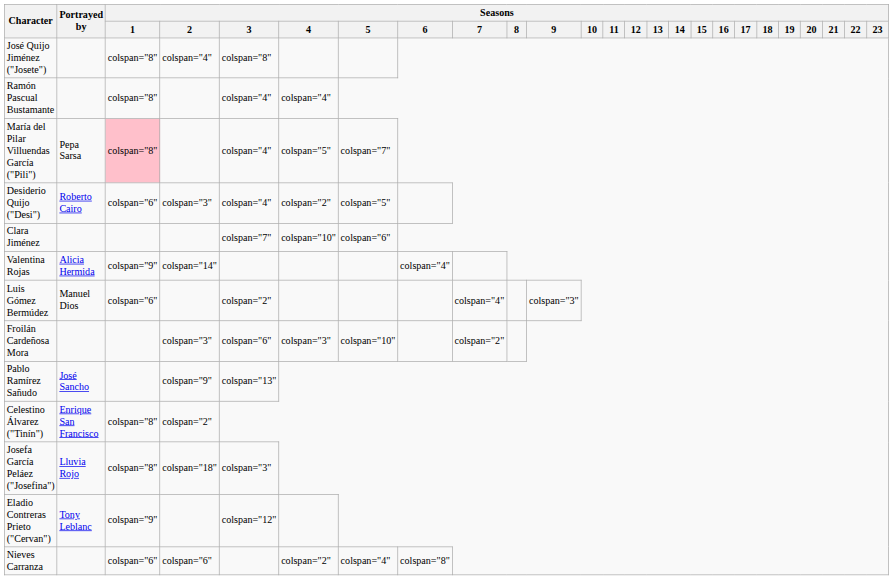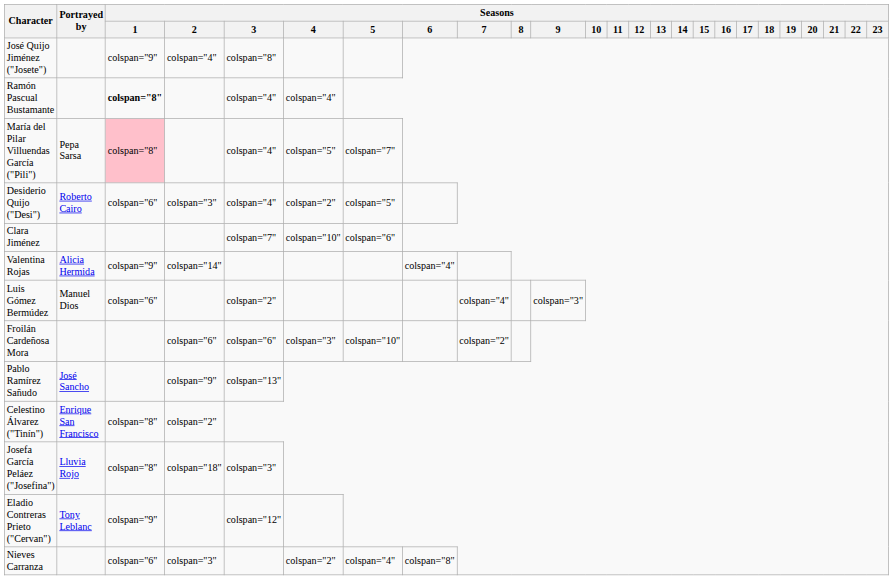(133, 58) colspan="8" -> (133, 58) colspan="9"
(133, 98) normal -> (135, 98) bold
(187, 341) colspan="3" -> (192, 341) colspan="6"
(187, 561) colspan="6" -> (192, 561) colspan="3"
